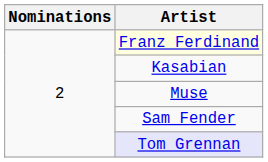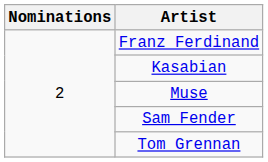(189, 43) lightyellow background -> (189, 43) no background
(189, 144) lavender background -> (189, 144) no background
